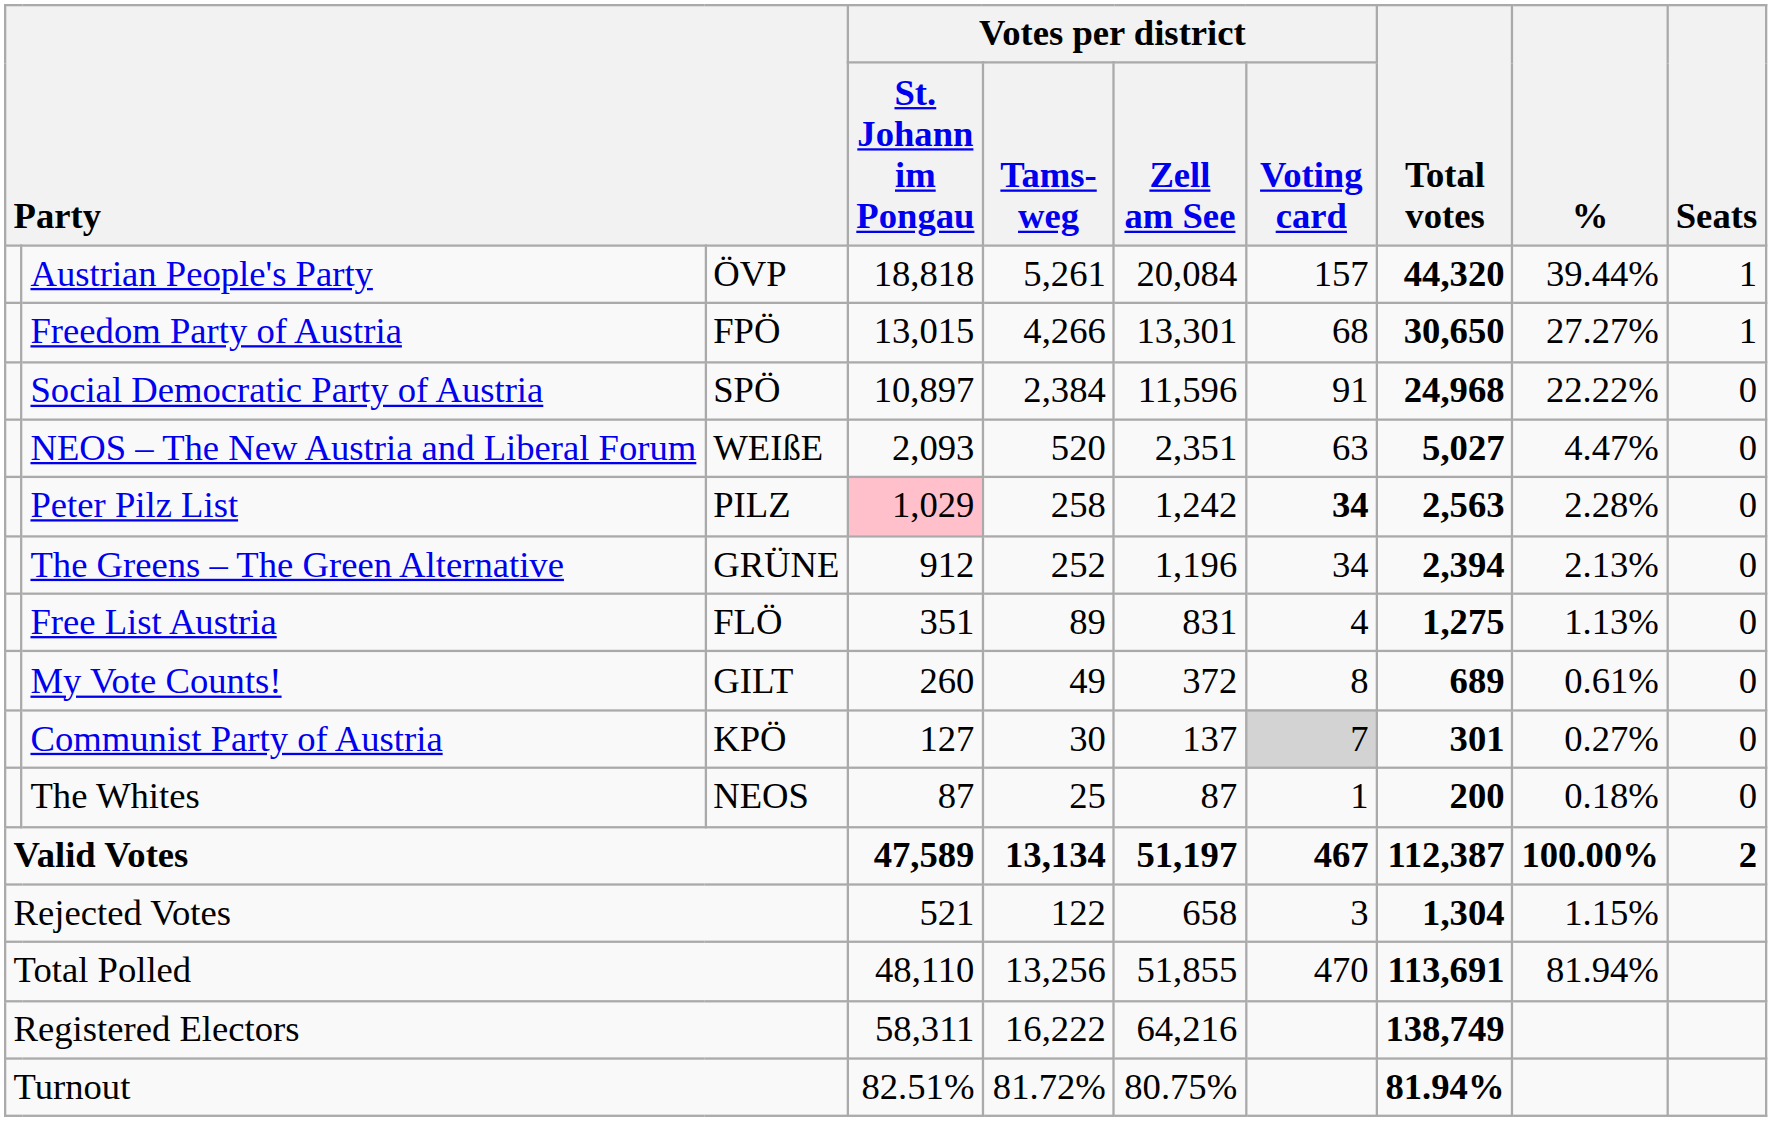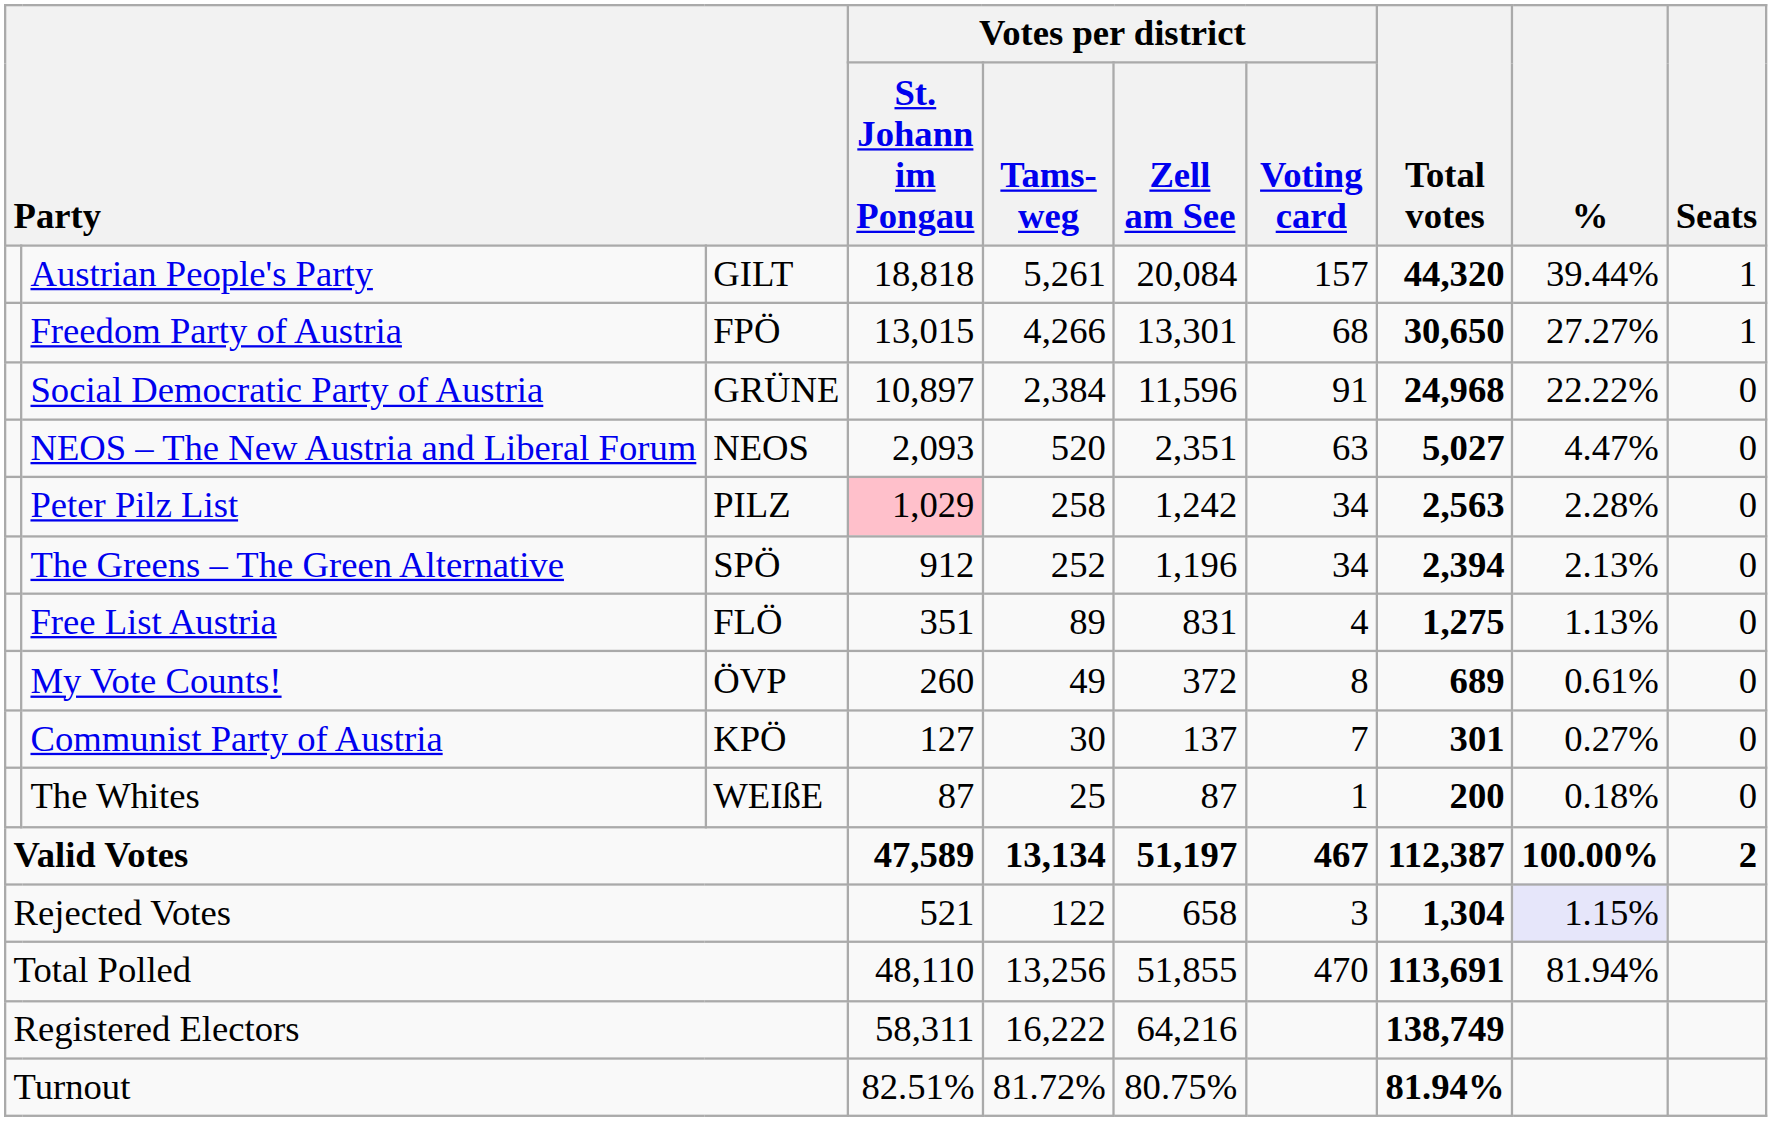(750, 273) ÖVP -> (753, 273) GILT
(747, 389) SPÖ -> (776, 389) GRÜNE
(768, 447) WEIßE -> (761, 447) NEOS
(1350, 505) bold -> (1350, 505) normal
(776, 563) GRÜNE -> (747, 563) SPÖ
(753, 680) GILT -> (750, 680) ÖVP
(1359, 738) lightgrey background -> (1359, 738) no background
(761, 796) NEOS -> (768, 796) WEIßE
(1612, 912) no background -> (1612, 912) lavender background
